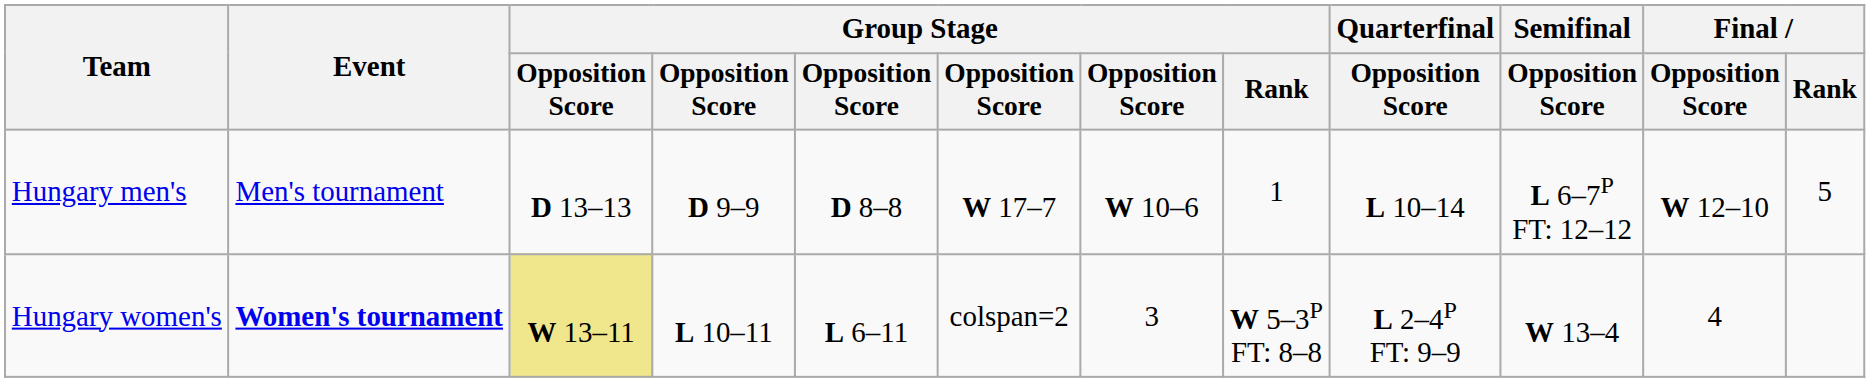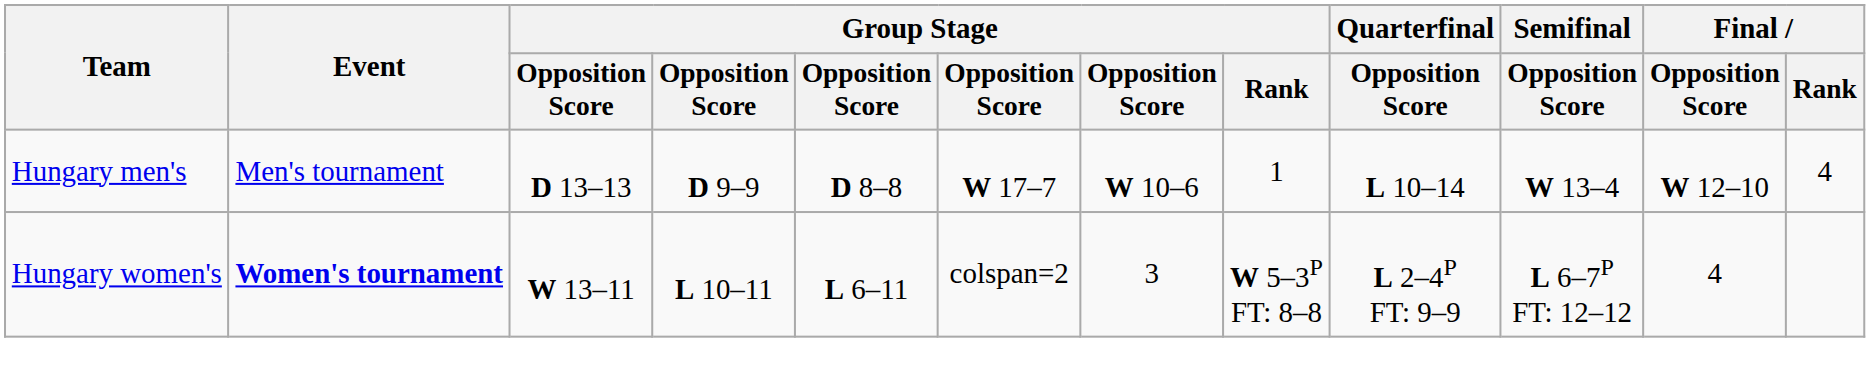(1572, 208) L 6–7P FT: 12–12 -> (1572, 187) W 13–4
(1825, 191) 5 -> (1825, 170) 4
(581, 332) khaki background -> (581, 290) no background
(1572, 332) W 13–4 -> (1572, 290) L 6–7P FT: 12–12
